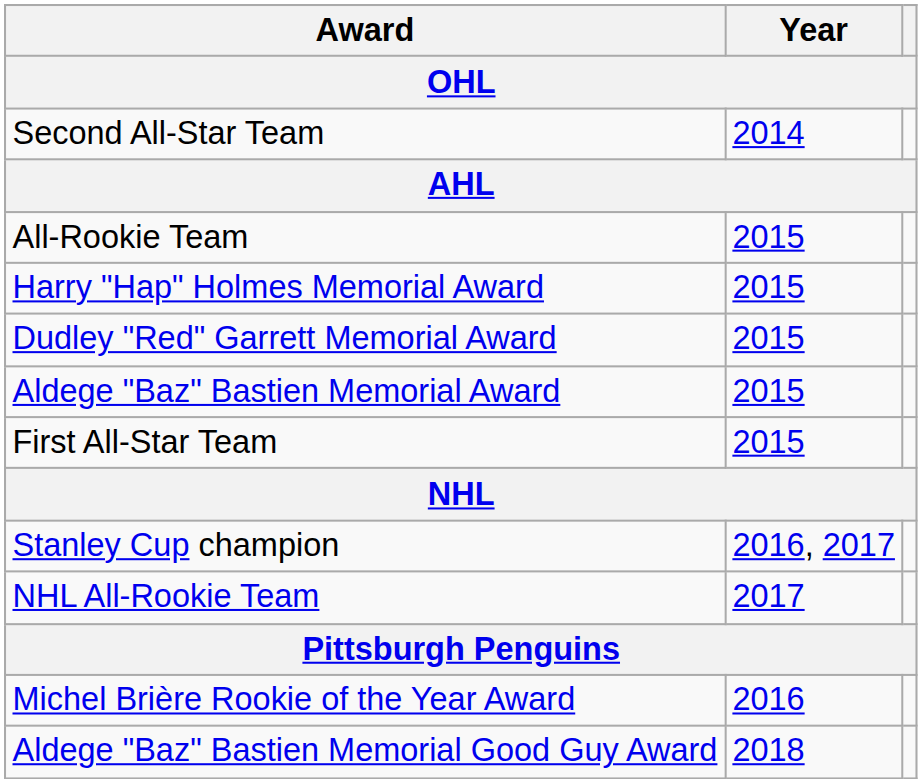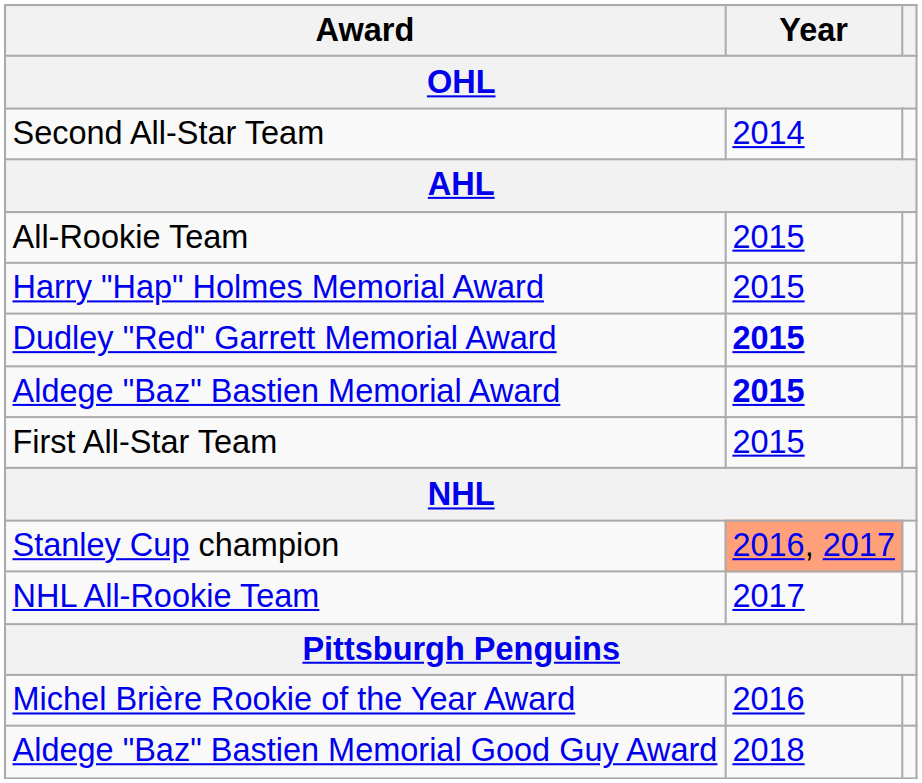(769, 339) normal -> (769, 339) bold
(769, 390) normal -> (769, 390) bold
(814, 545) no background -> (814, 545) lightsalmon background
